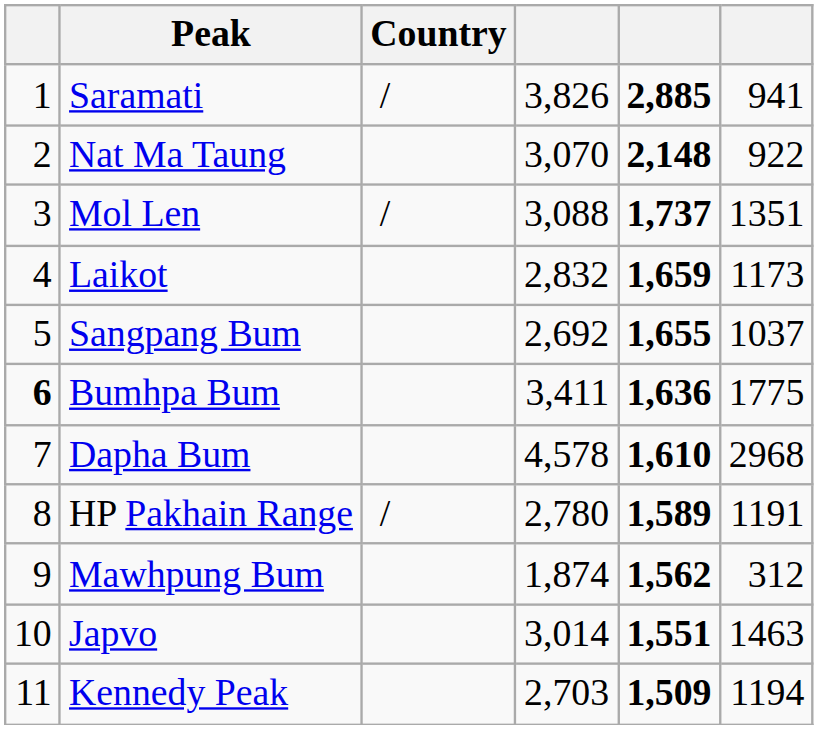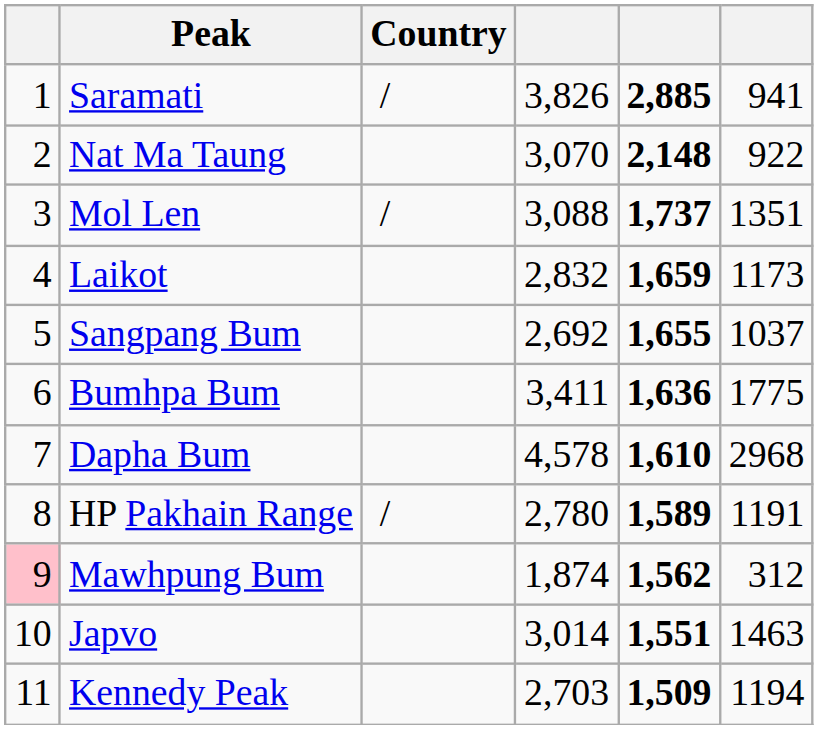(42, 393) bold -> (42, 393) normal
(42, 573) no background -> (42, 573) pink background
